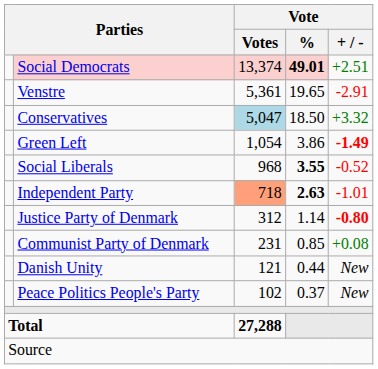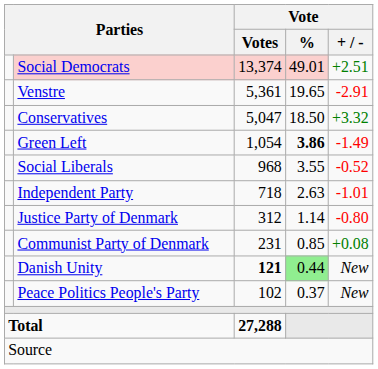(307, 67) bold -> (307, 67) normal
(264, 117) lightblue background -> (264, 117) no background
(311, 142) normal -> (311, 142) bold
(352, 142) bold -> (352, 142) normal
(311, 167) bold -> (311, 167) normal
(270, 192) lightsalmon background -> (270, 192) no background
(311, 192) bold -> (311, 192) normal
(352, 218) bold -> (352, 218) normal
(270, 268) normal -> (270, 268) bold
(311, 268) no background -> (311, 268) lightgreen background
